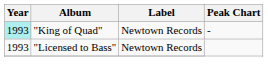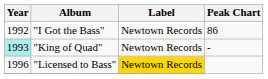+ row: (69, 30)
(18, 47) 1993 -> (18, 64) 1996
(162, 47) no background -> (162, 64) gold background
